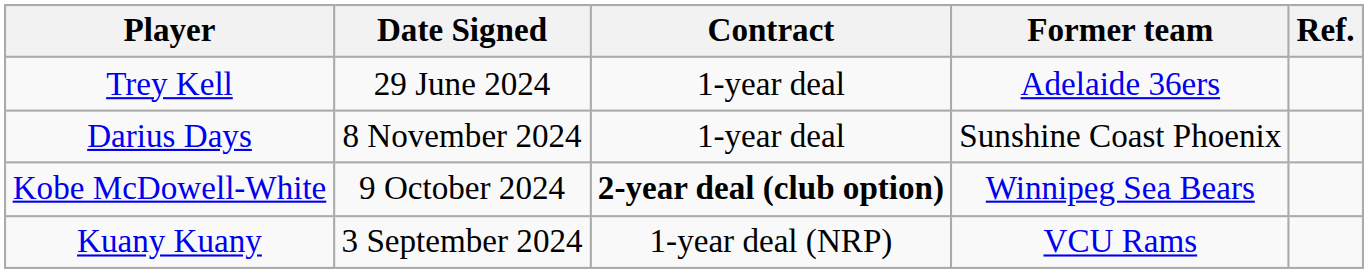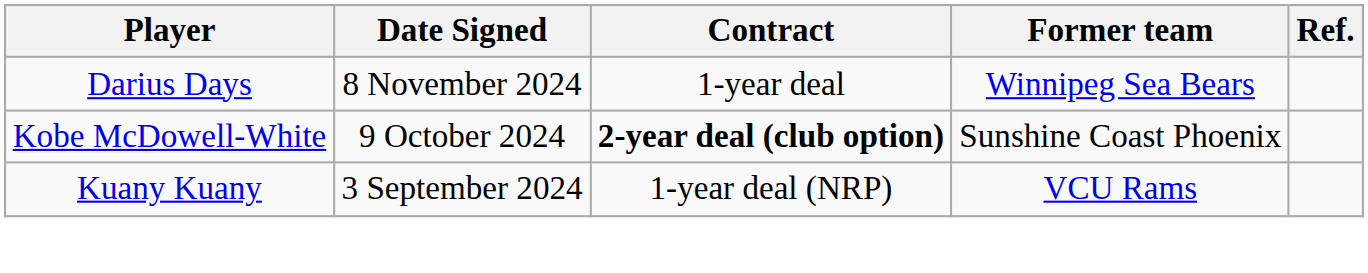- row: (169, 83)
(1120, 135) Sunshine Coast Phoenix -> (1120, 83) Winnipeg Sea Bears
(1120, 188) Winnipeg Sea Bears -> (1120, 135) Sunshine Coast Phoenix
